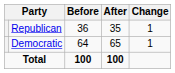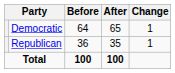rows swapped: (37, 44) <-> (37, 28)
